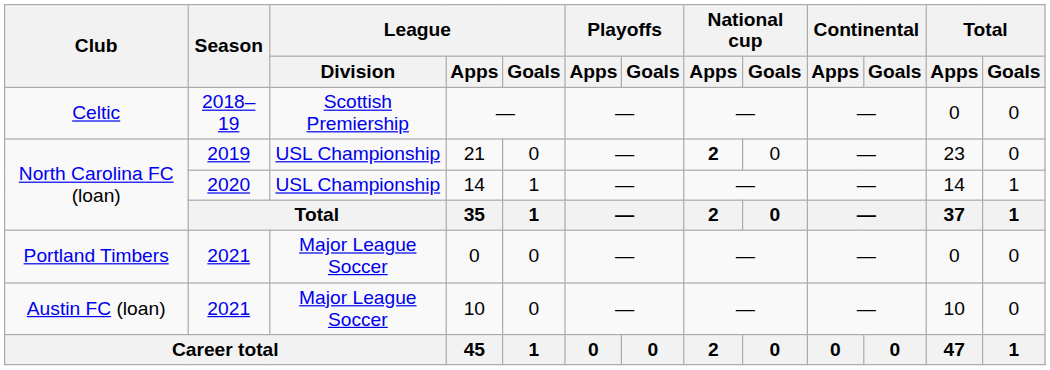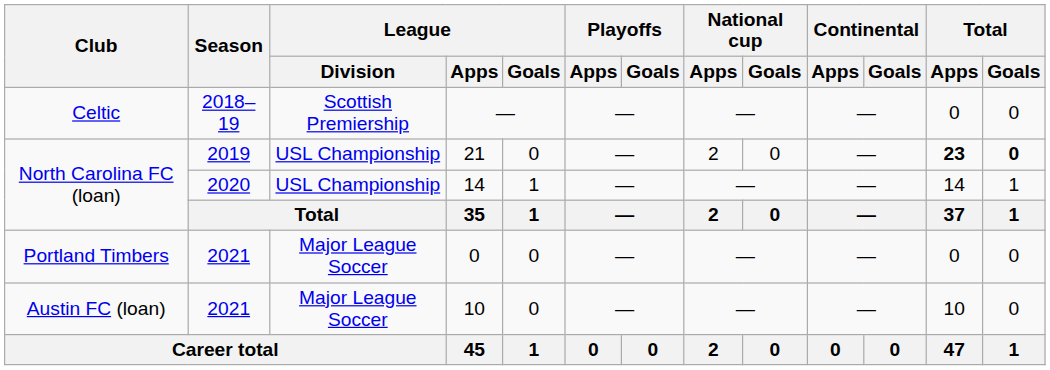(713, 154) bold -> (713, 154) normal
(954, 154) normal -> (954, 154) bold
(1014, 154) normal -> (1014, 154) bold
